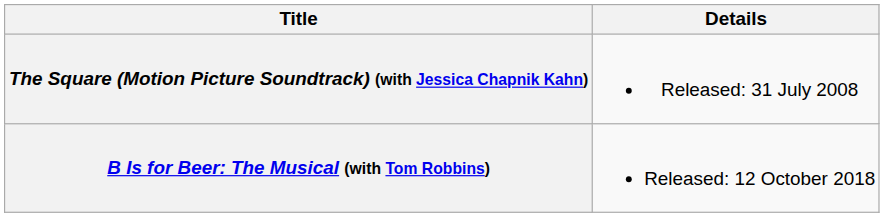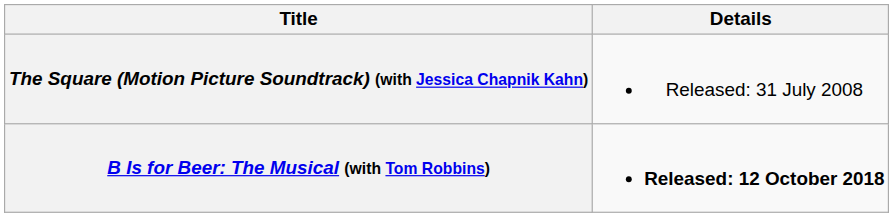(736, 179) normal -> (741, 179) bold
